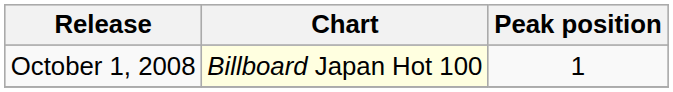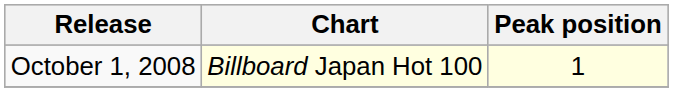(578, 65) no background -> (578, 65) lightyellow background
